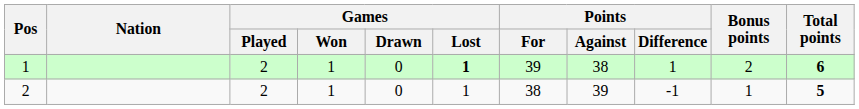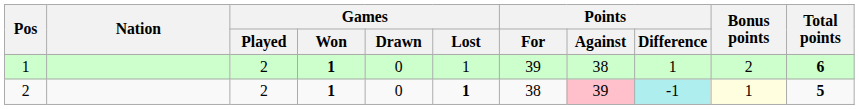(331, 66) normal -> (331, 66) bold
(466, 66) bold -> (466, 66) normal
(331, 91) normal -> (331, 91) bold
(466, 91) normal -> (466, 91) bold
(600, 91) no background -> (600, 91) pink background
(673, 91) no background -> (673, 91) paleturquoise background
(749, 91) no background -> (749, 91) lightyellow background
